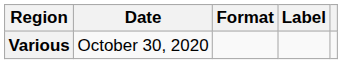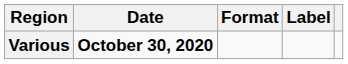(143, 44) normal -> (145, 44) bold
